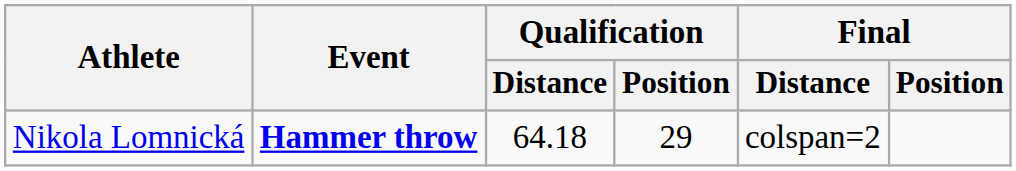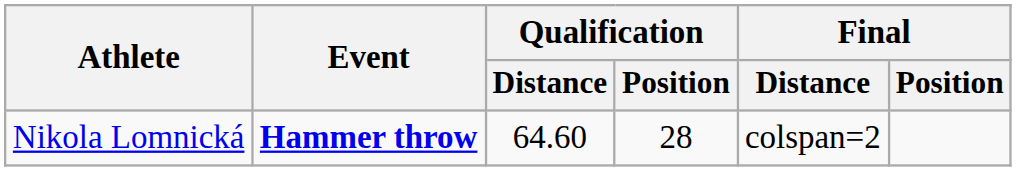(550, 137) 64.18 -> (550, 137) 64.60
(676, 137) 29 -> (676, 137) 28
